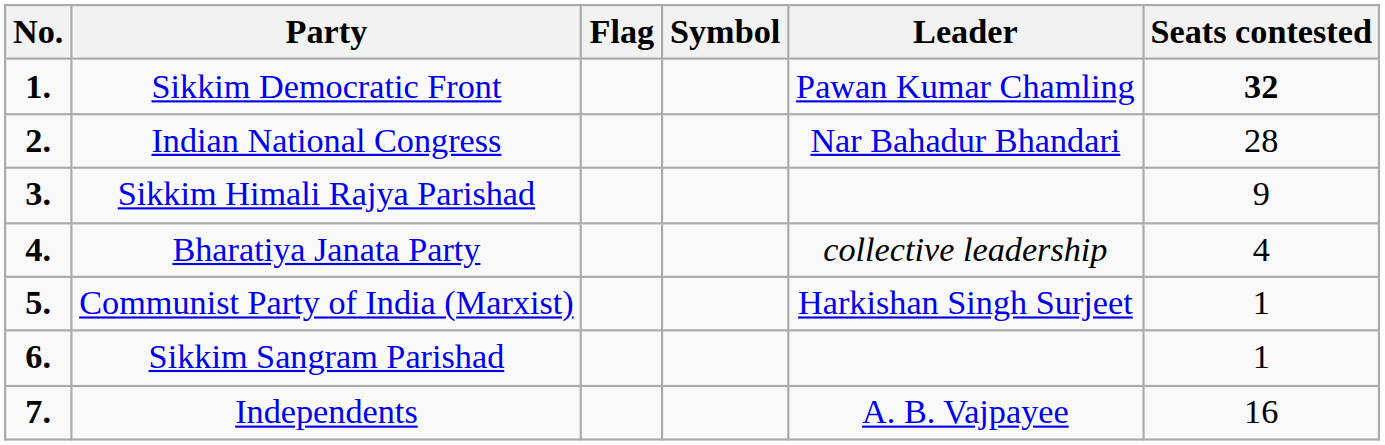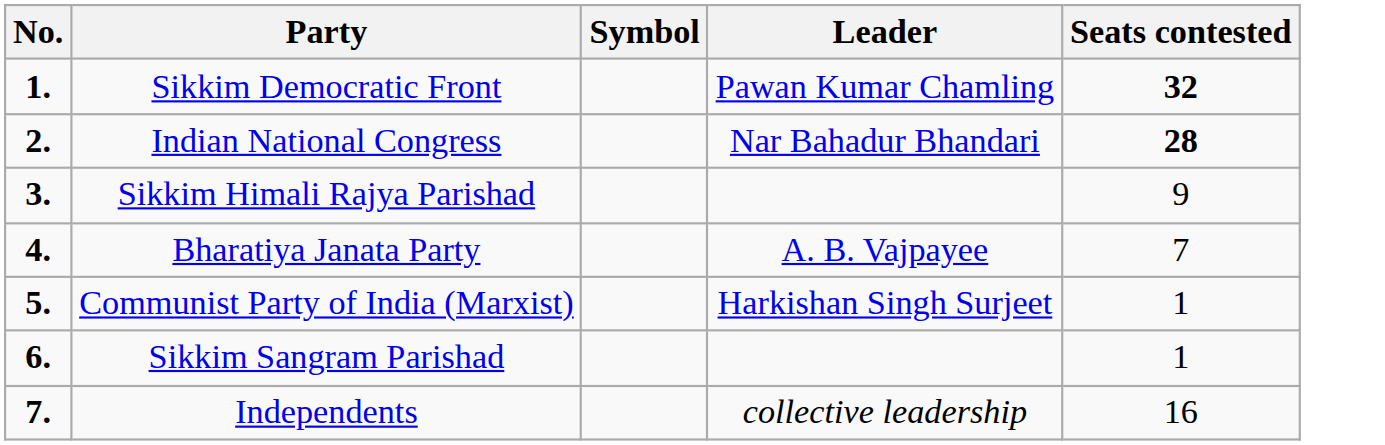- column: (622, 31)
(1261, 140) normal -> (1181, 140) bold
(965, 248) collective leadership -> (885, 248) A. B. Vajpayee
(1261, 248) 4 -> (1181, 248) 7
(965, 411) A. B. Vajpayee -> (885, 411) collective leadership
